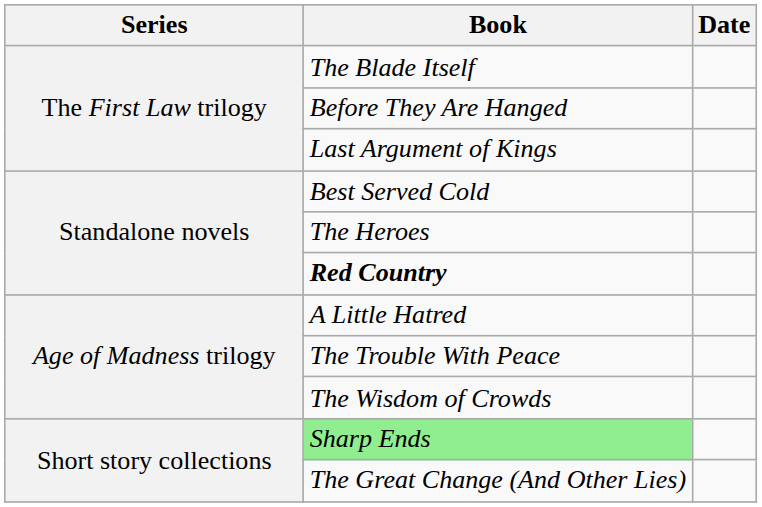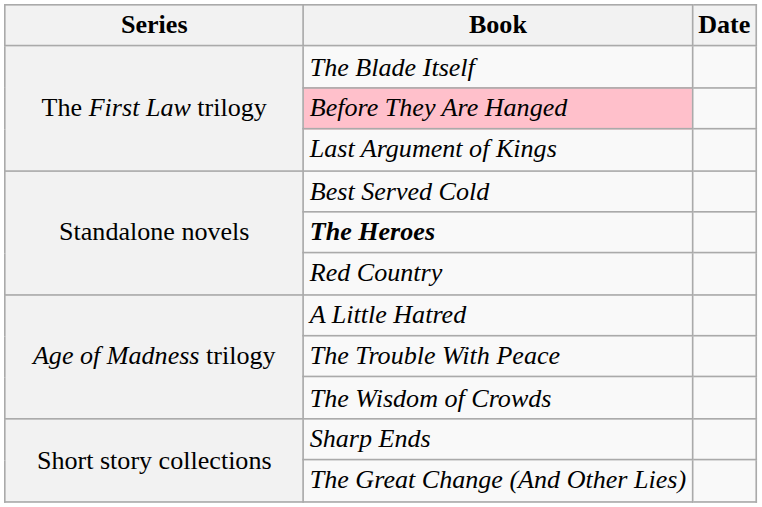(439, 107) no background -> (439, 107) pink background
(370, 231) normal -> (372, 231) bold
(378, 273) bold -> (376, 273) normal
(370, 438) lightgreen background -> (370, 438) no background
